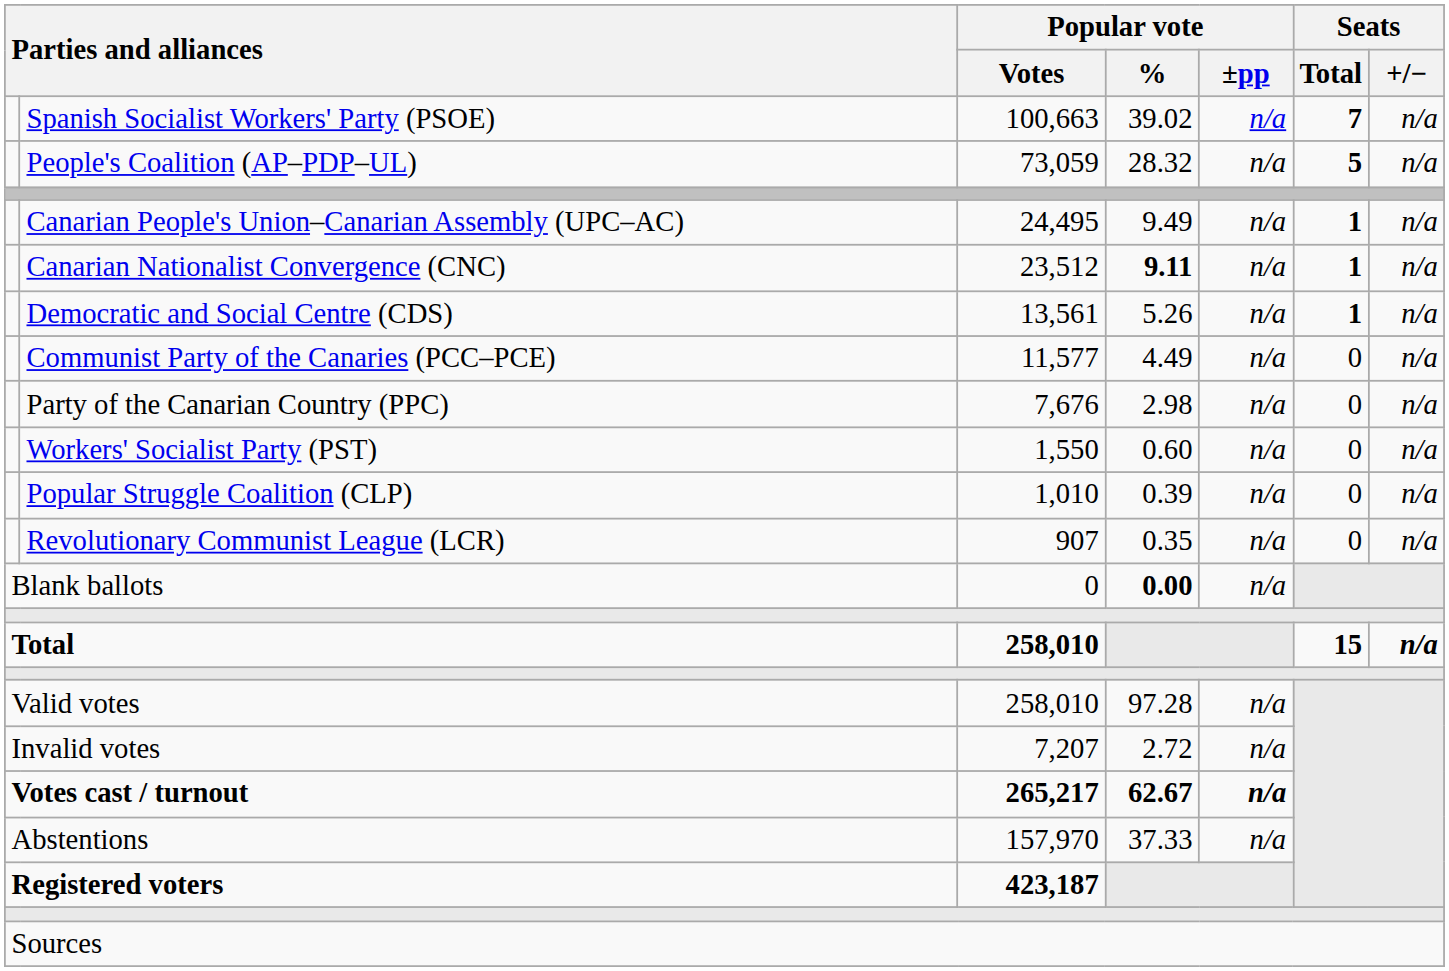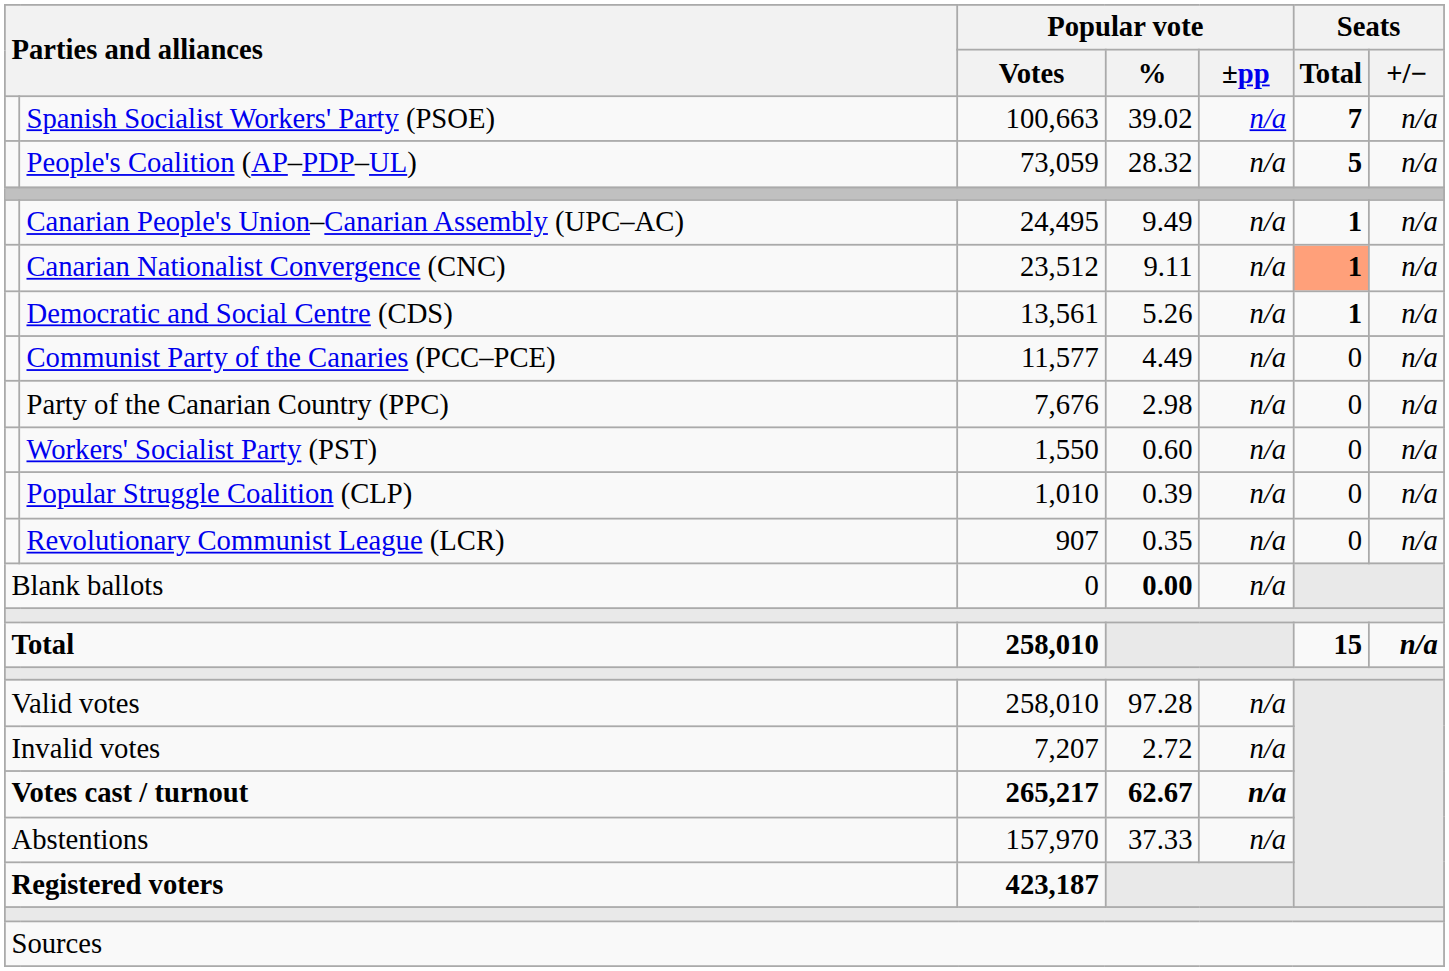(1168, 267) bold -> (1168, 267) normal
(1355, 267) no background -> (1355, 267) lightsalmon background
